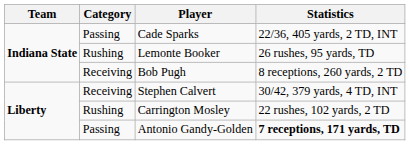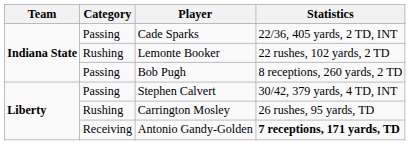(316, 52) 26 rushes, 95 yards, TD -> (324, 52) 22 rushes, 102 yards, 2 TD
(107, 72) Receiving -> (101, 72) Passing
(107, 91) Receiving -> (101, 91) Passing
(324, 110) 22 rushes, 102 yards, 2 TD -> (316, 110) 26 rushes, 95 yards, TD
(101, 130) Passing -> (107, 130) Receiving
